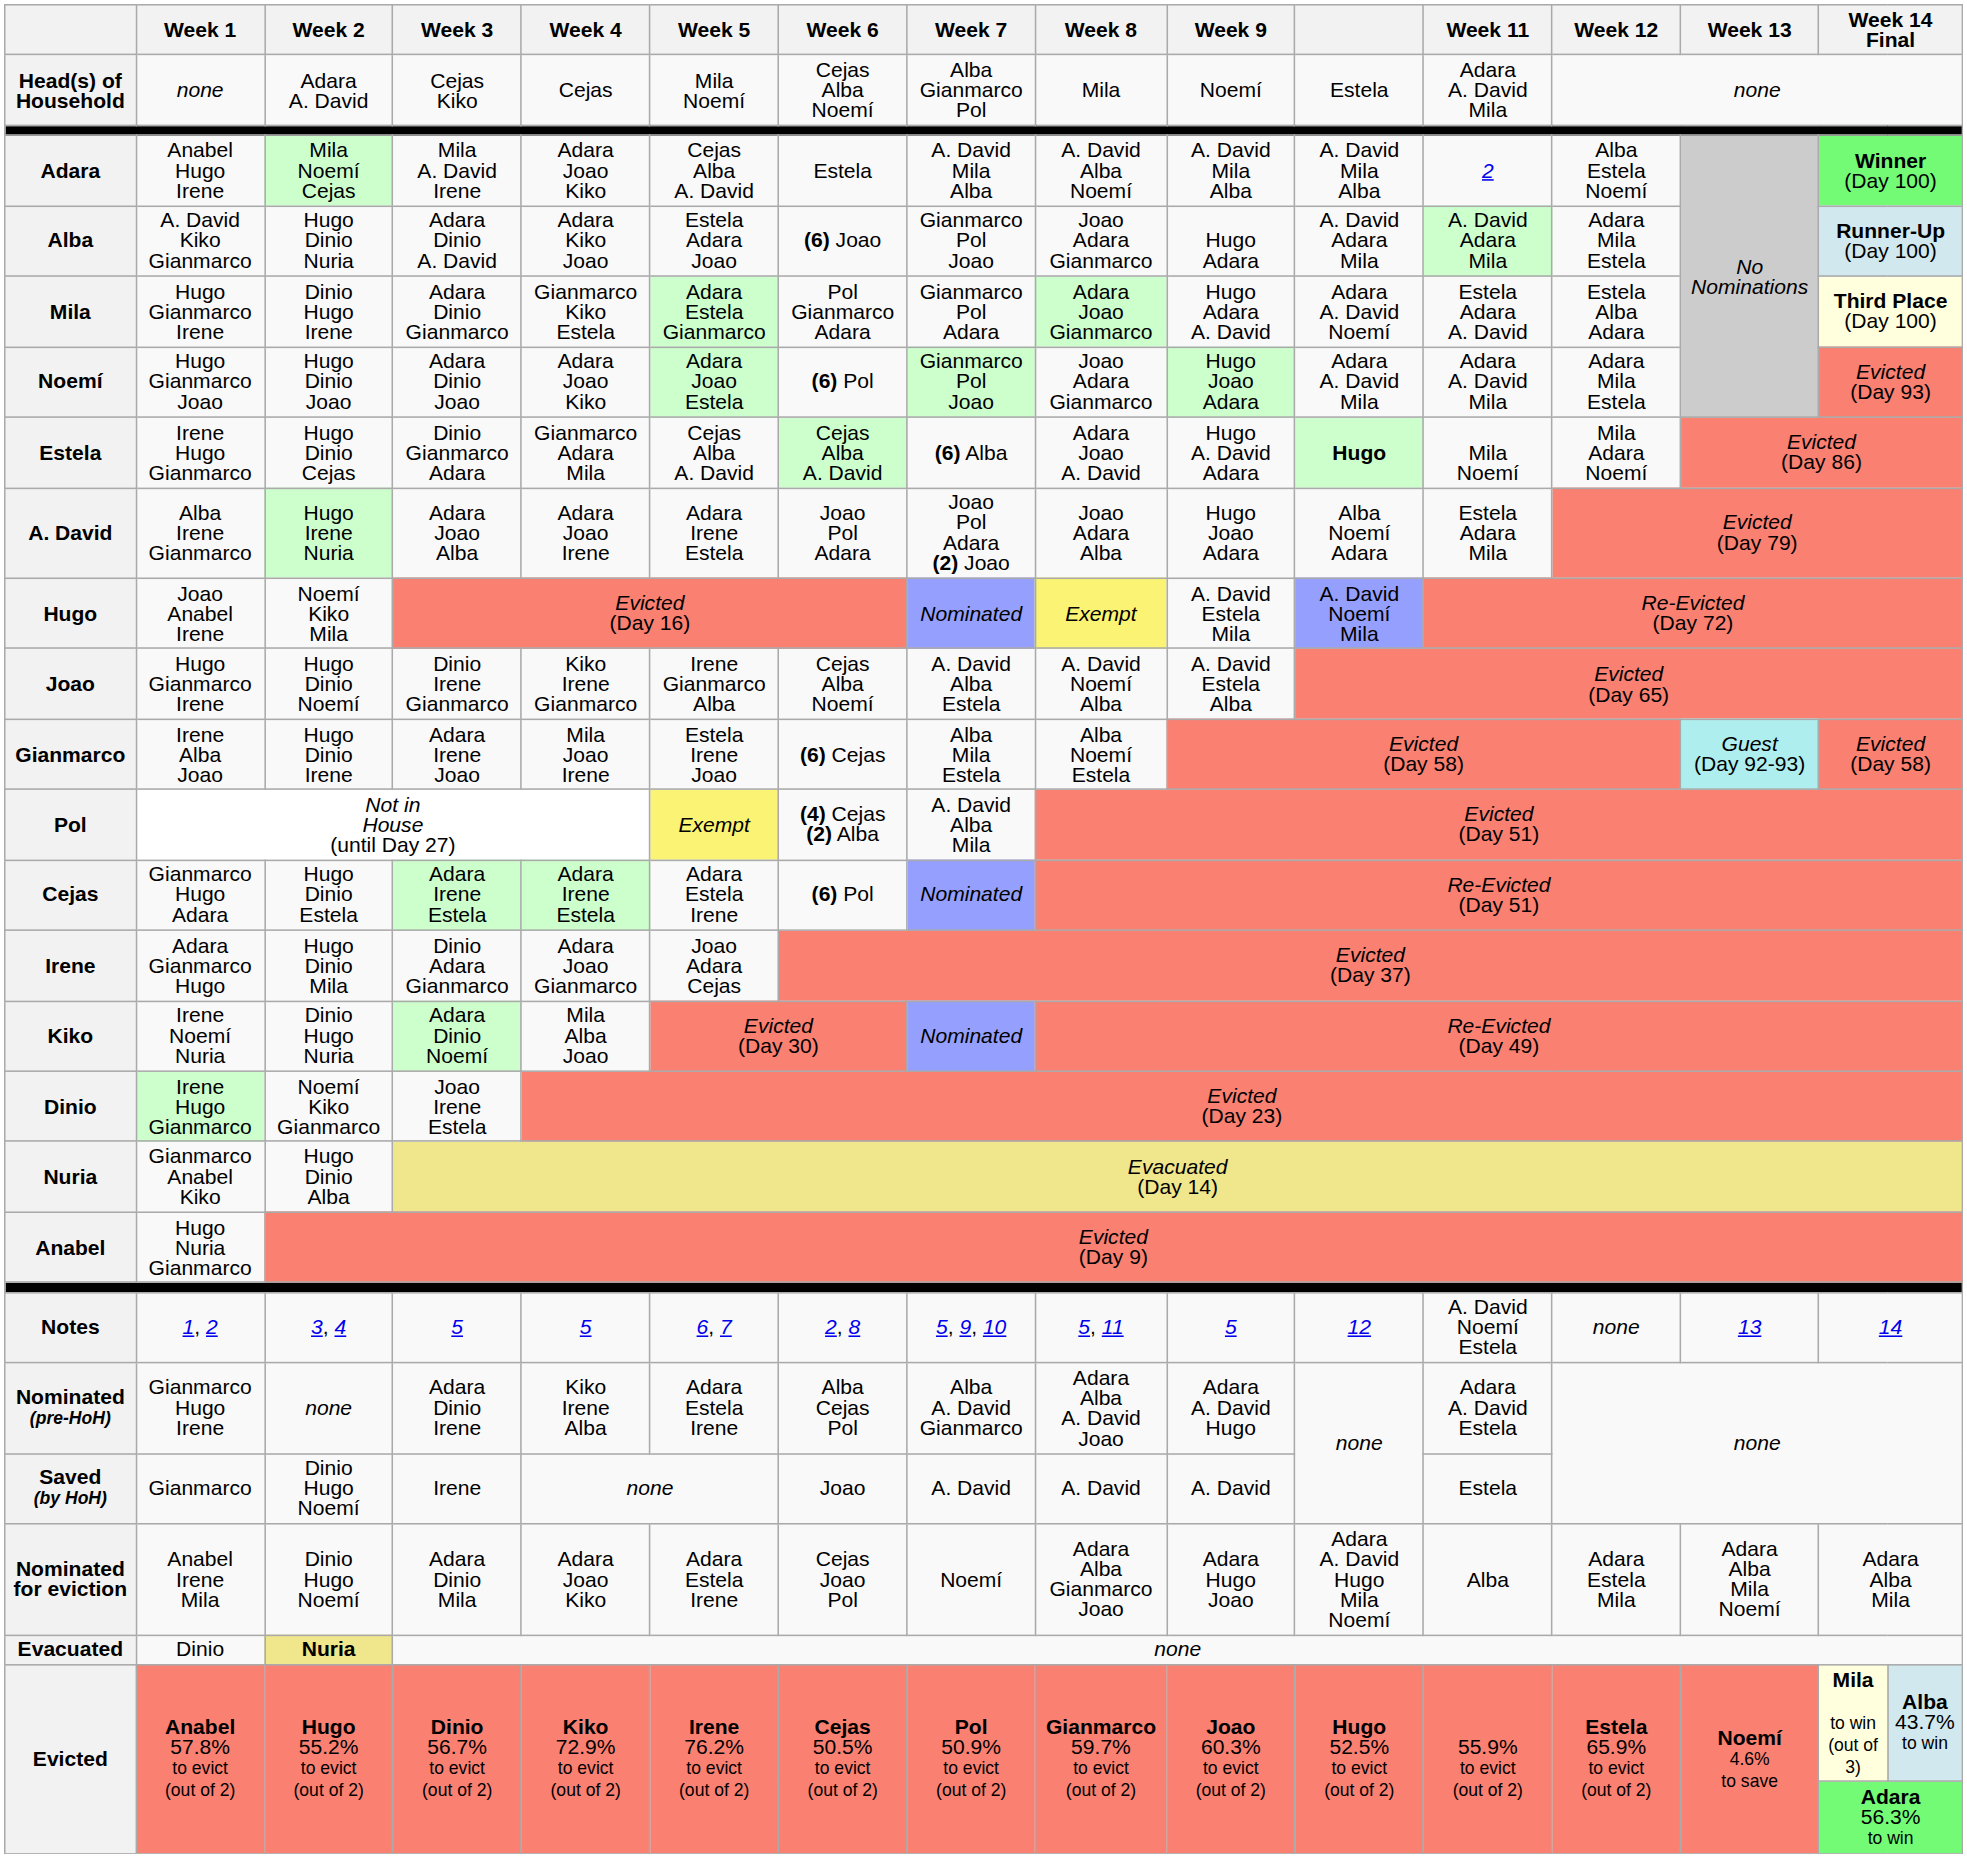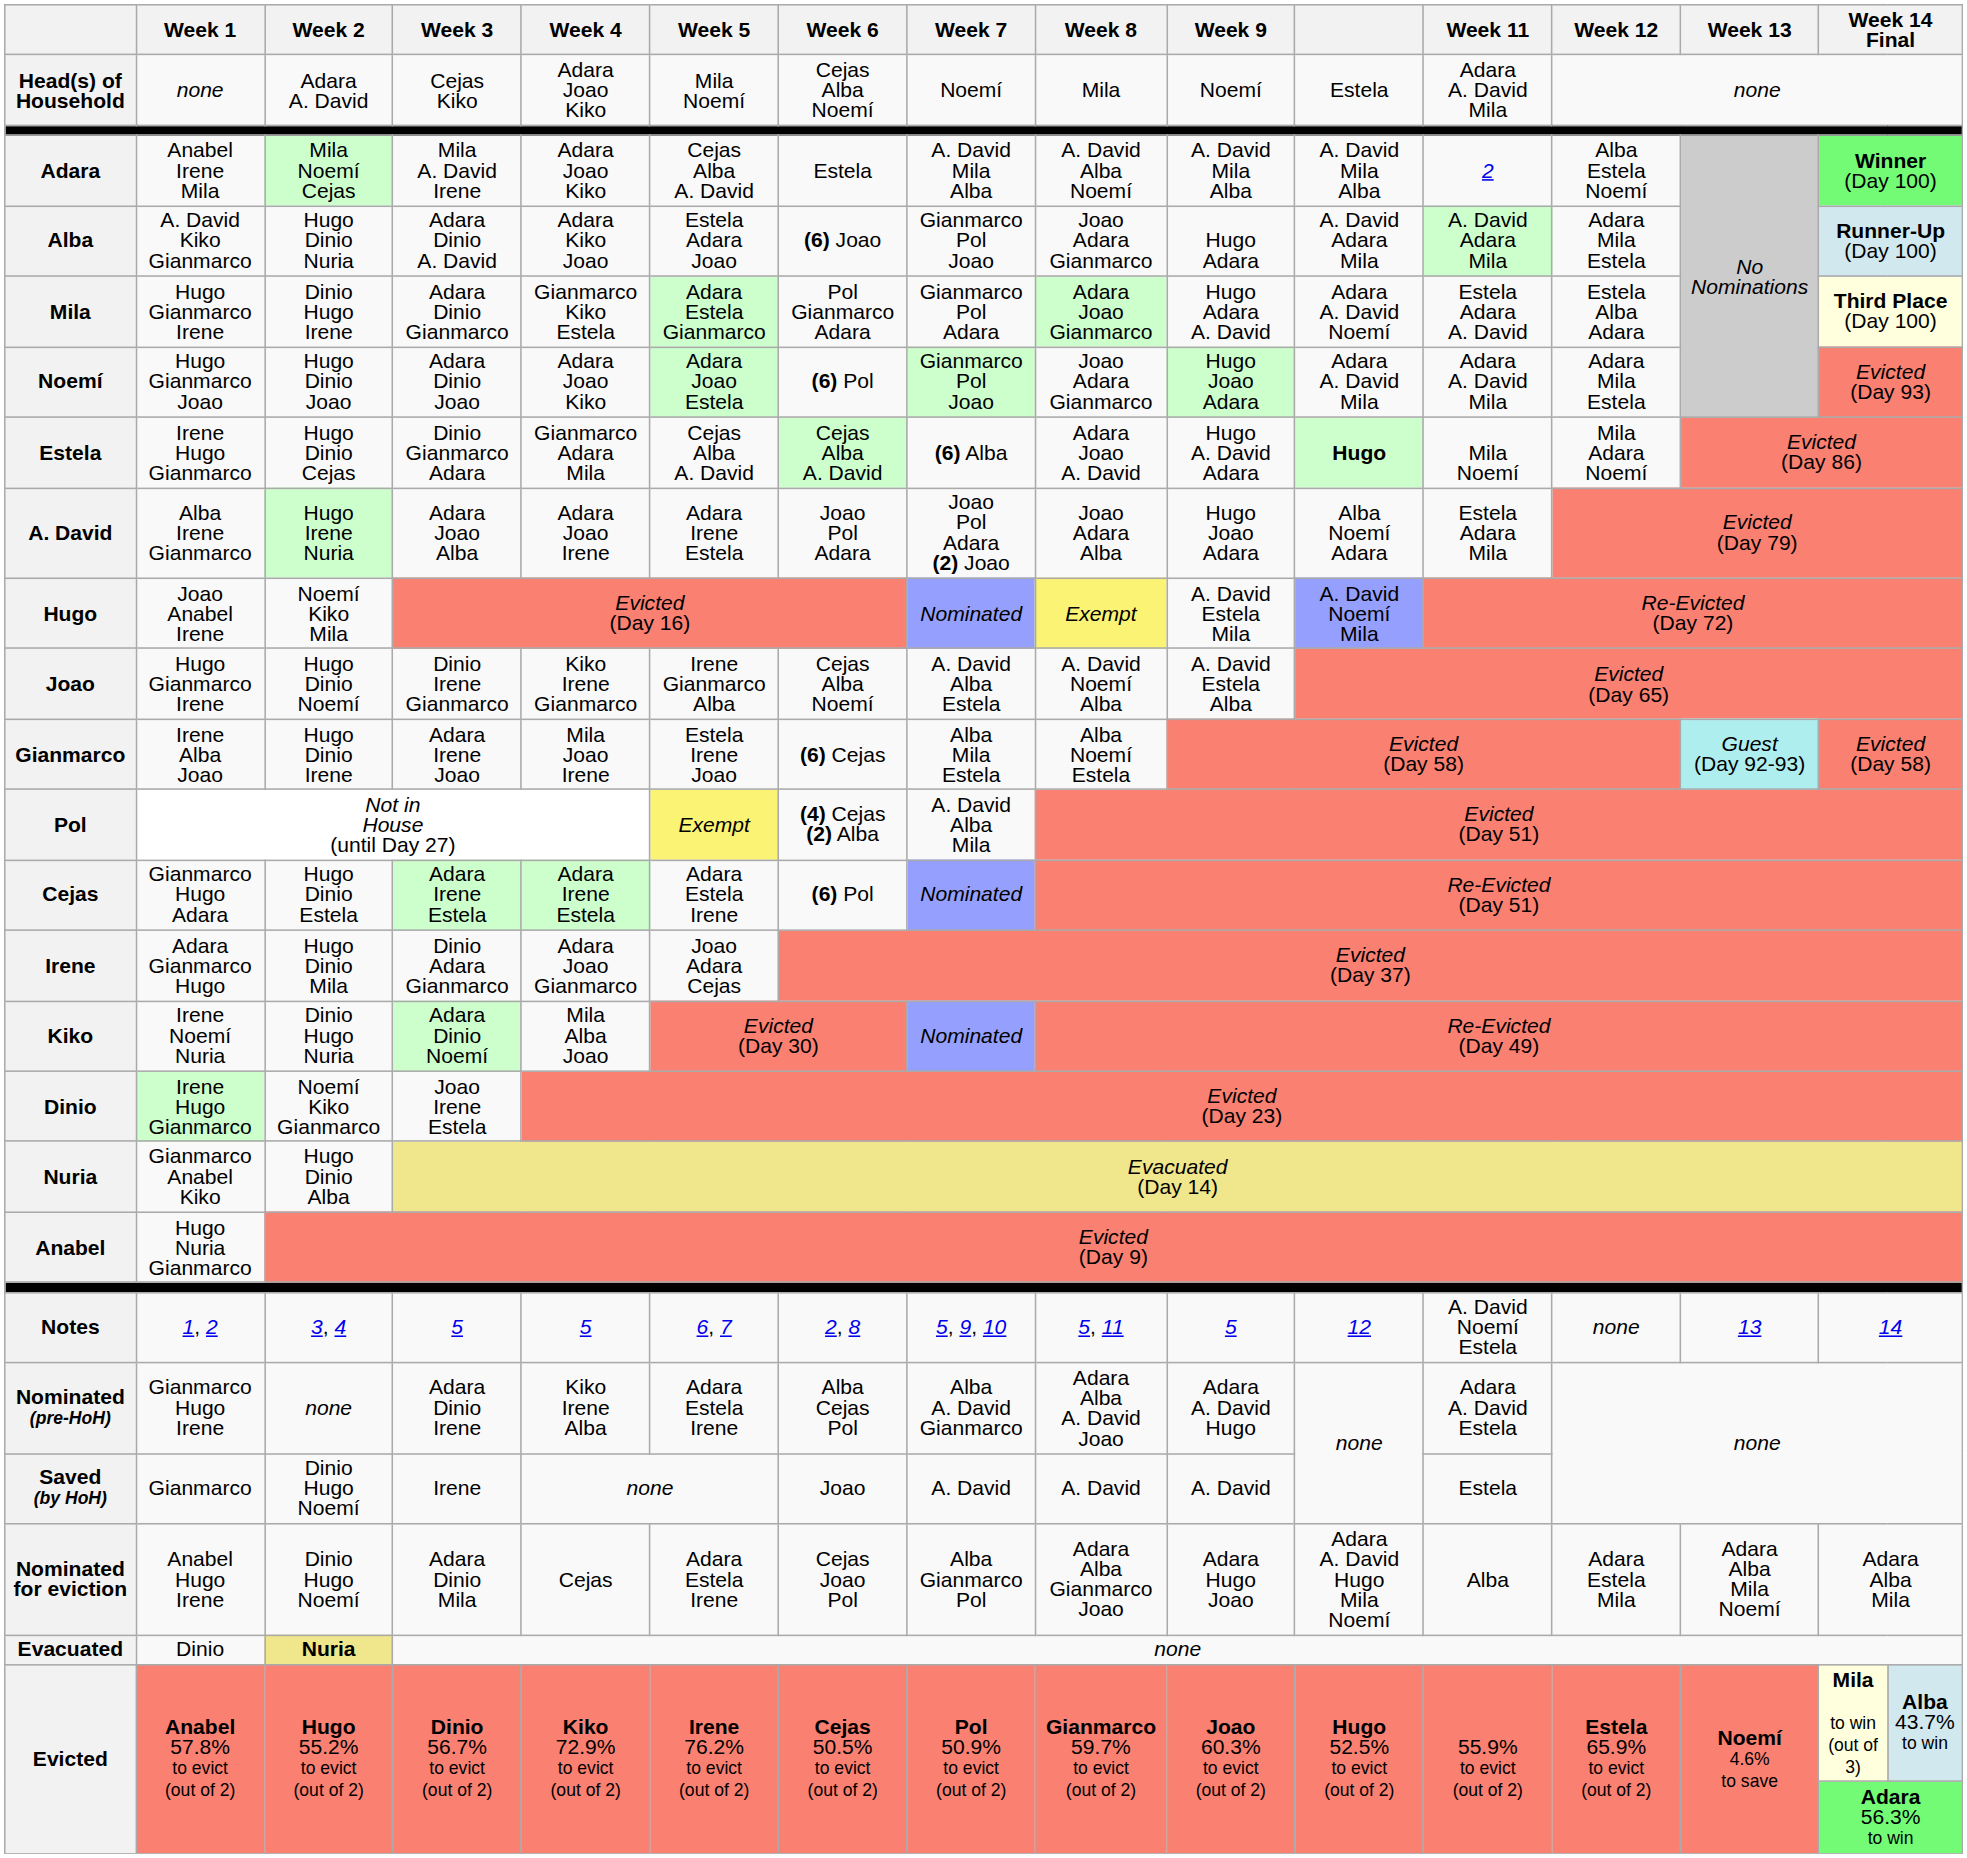(586, 90) Cejas -> (586, 90) Adara Joao Kiko
(971, 90) Alba Gianmarco Pol -> (971, 90) Noemí
(200, 170) Anabel Hugo Irene -> (200, 170) Anabel Irene Mila
(200, 1579) Anabel Irene Mila -> (200, 1579) Anabel Hugo Irene
(586, 1579) Adara Joao Kiko -> (586, 1579) Cejas
(971, 1579) Noemí -> (971, 1579) Alba Gianmarco Pol
